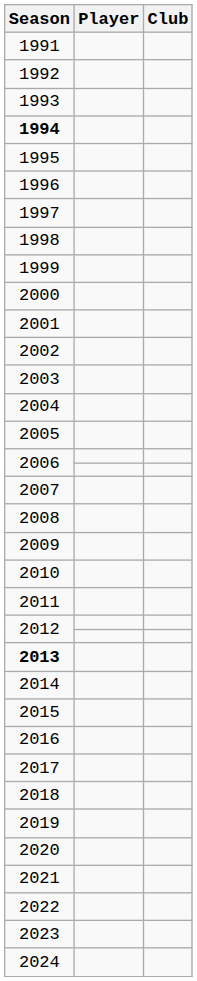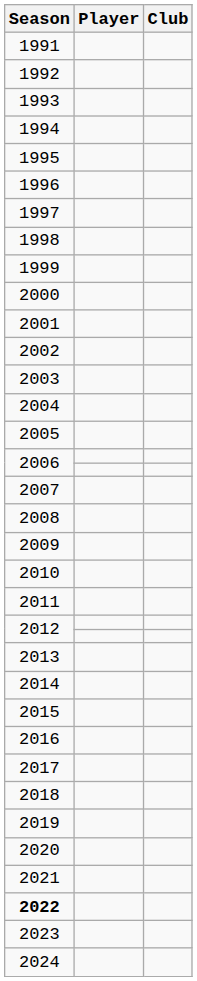(39, 130) bold -> (39, 130) normal
(39, 657) bold -> (39, 657) normal
(39, 907) normal -> (39, 907) bold
